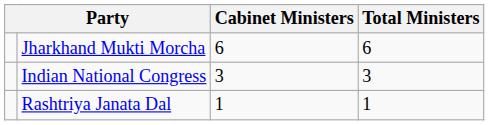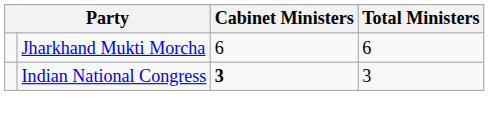(219, 76) normal -> (219, 76) bold
- row: (96, 104)
